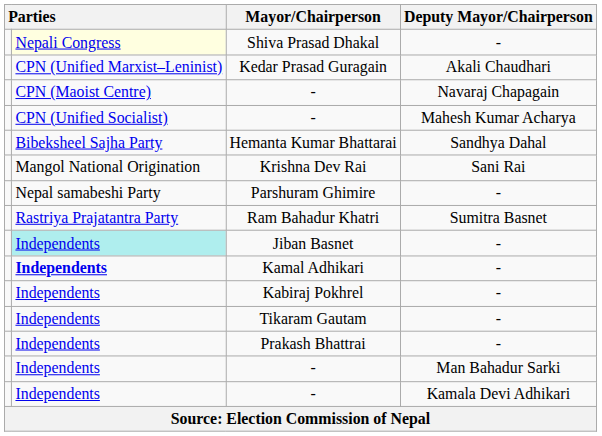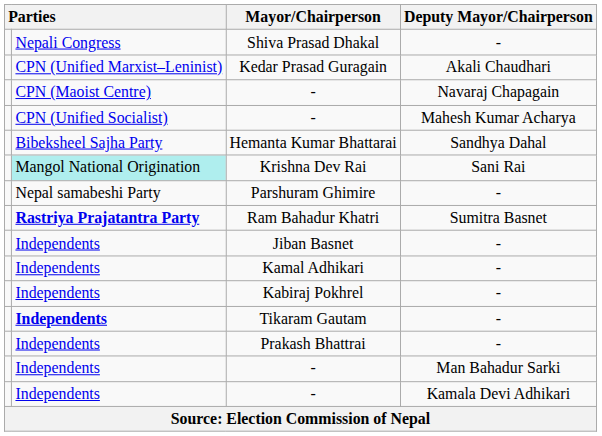(68, 42) lightyellow background -> (68, 42) no background
(108, 167) no background -> (108, 167) paleturquoise background
(97, 218) normal -> (107, 218) bold
(58, 243) paleturquoise background -> (58, 243) no background
(61, 268) bold -> (58, 268) normal
(58, 318) normal -> (61, 318) bold
